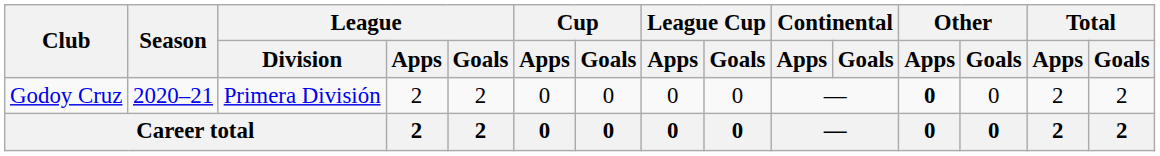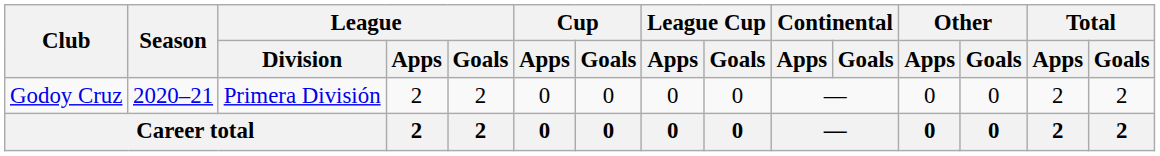(930, 95) bold -> (930, 95) normal
